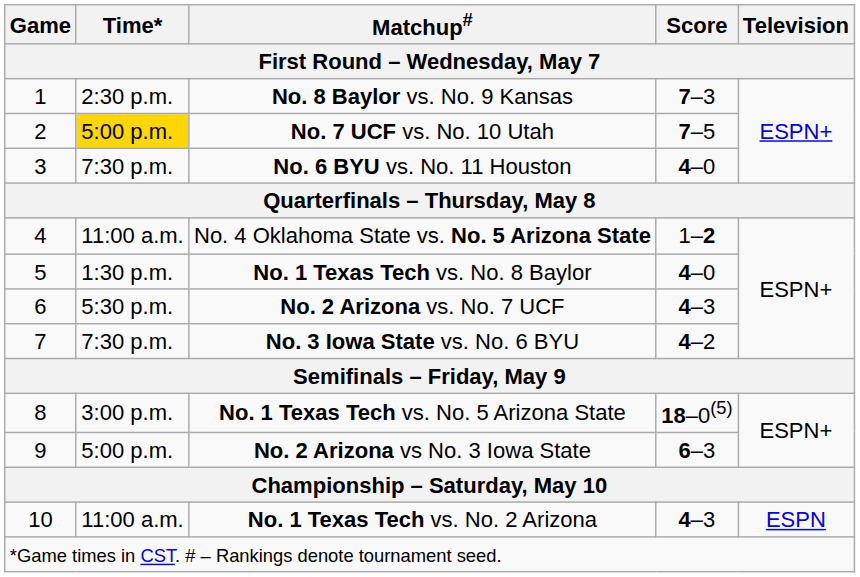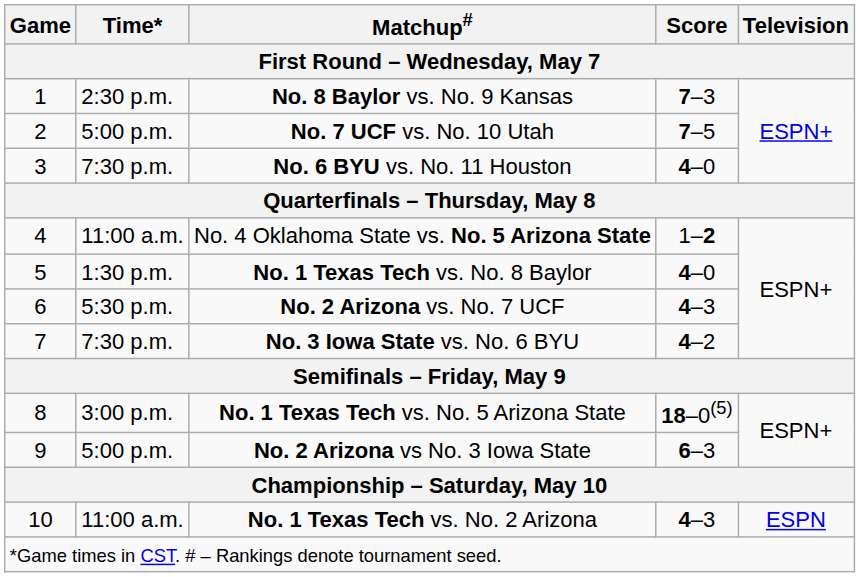(127, 131) gold background -> (127, 131) no background
